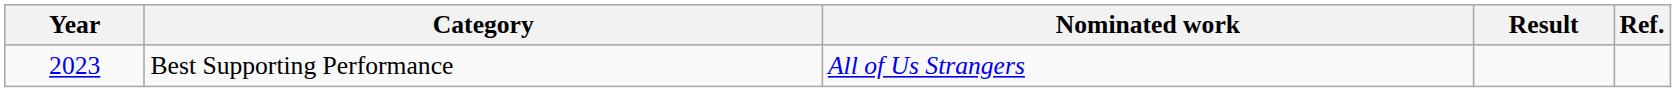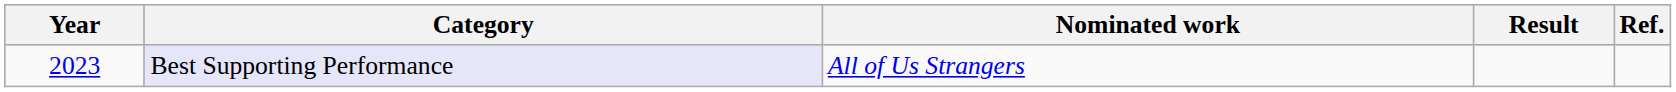(302, 65) no background -> (302, 65) lavender background
